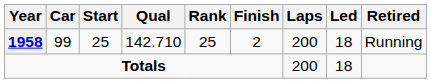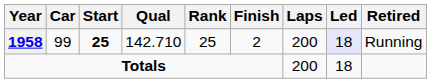(100, 41) normal -> (100, 41) bold
(344, 41) no background -> (344, 41) lavender background
